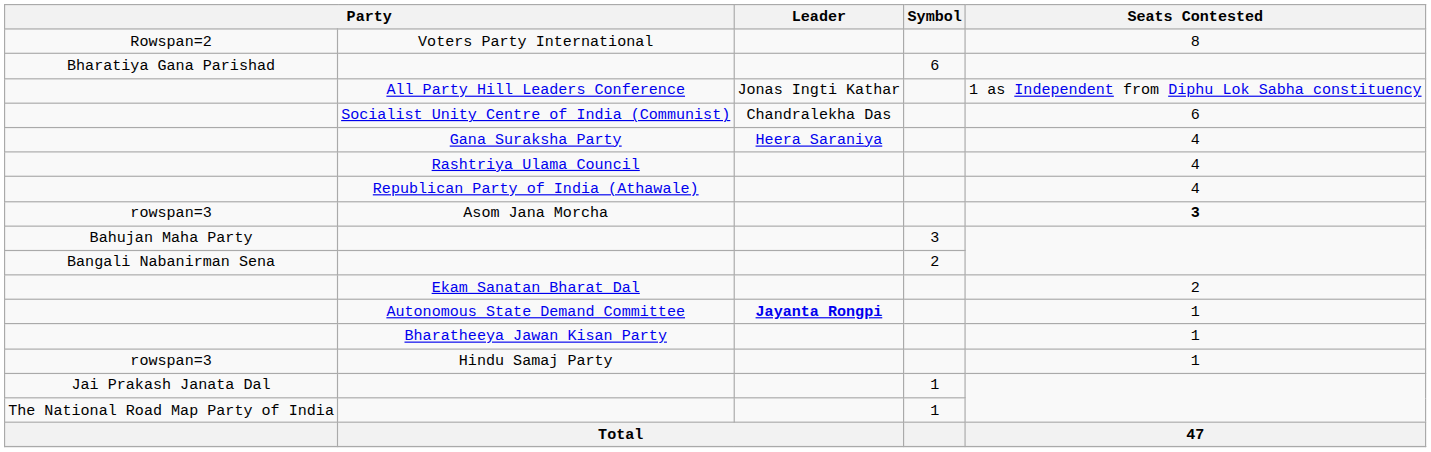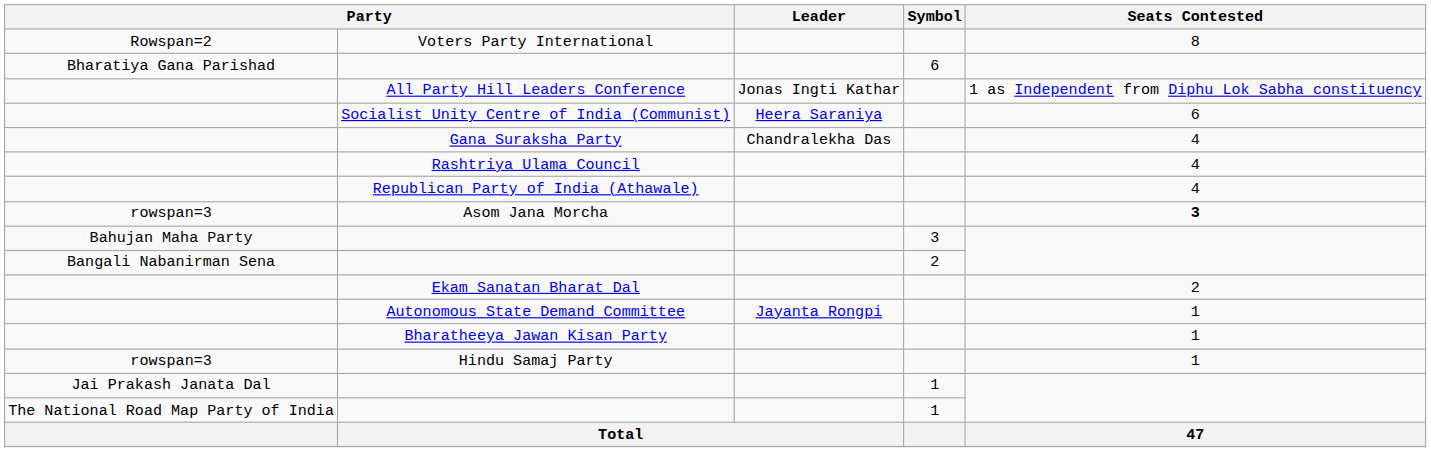(819, 115) Chandralekha Das -> (819, 115) Heera Saraniya
(819, 140) Heera Saraniya -> (819, 140) Chandralekha Das
(819, 312) bold -> (819, 312) normal
